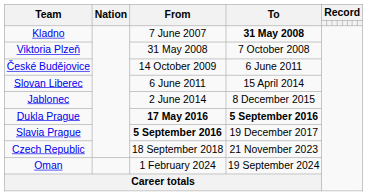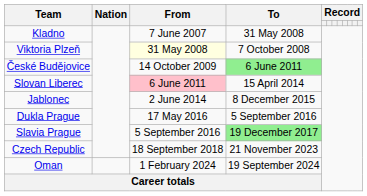(274, 34) bold -> (274, 34) normal
(178, 50) no background -> (178, 50) lightyellow background
(274, 67) no background -> (274, 67) lightgreen background
(178, 83) no background -> (178, 83) pink background
(178, 116) bold -> (178, 116) normal
(274, 116) bold -> (274, 116) normal
(178, 132) bold -> (178, 132) normal
(274, 132) no background -> (274, 132) lightgreen background
